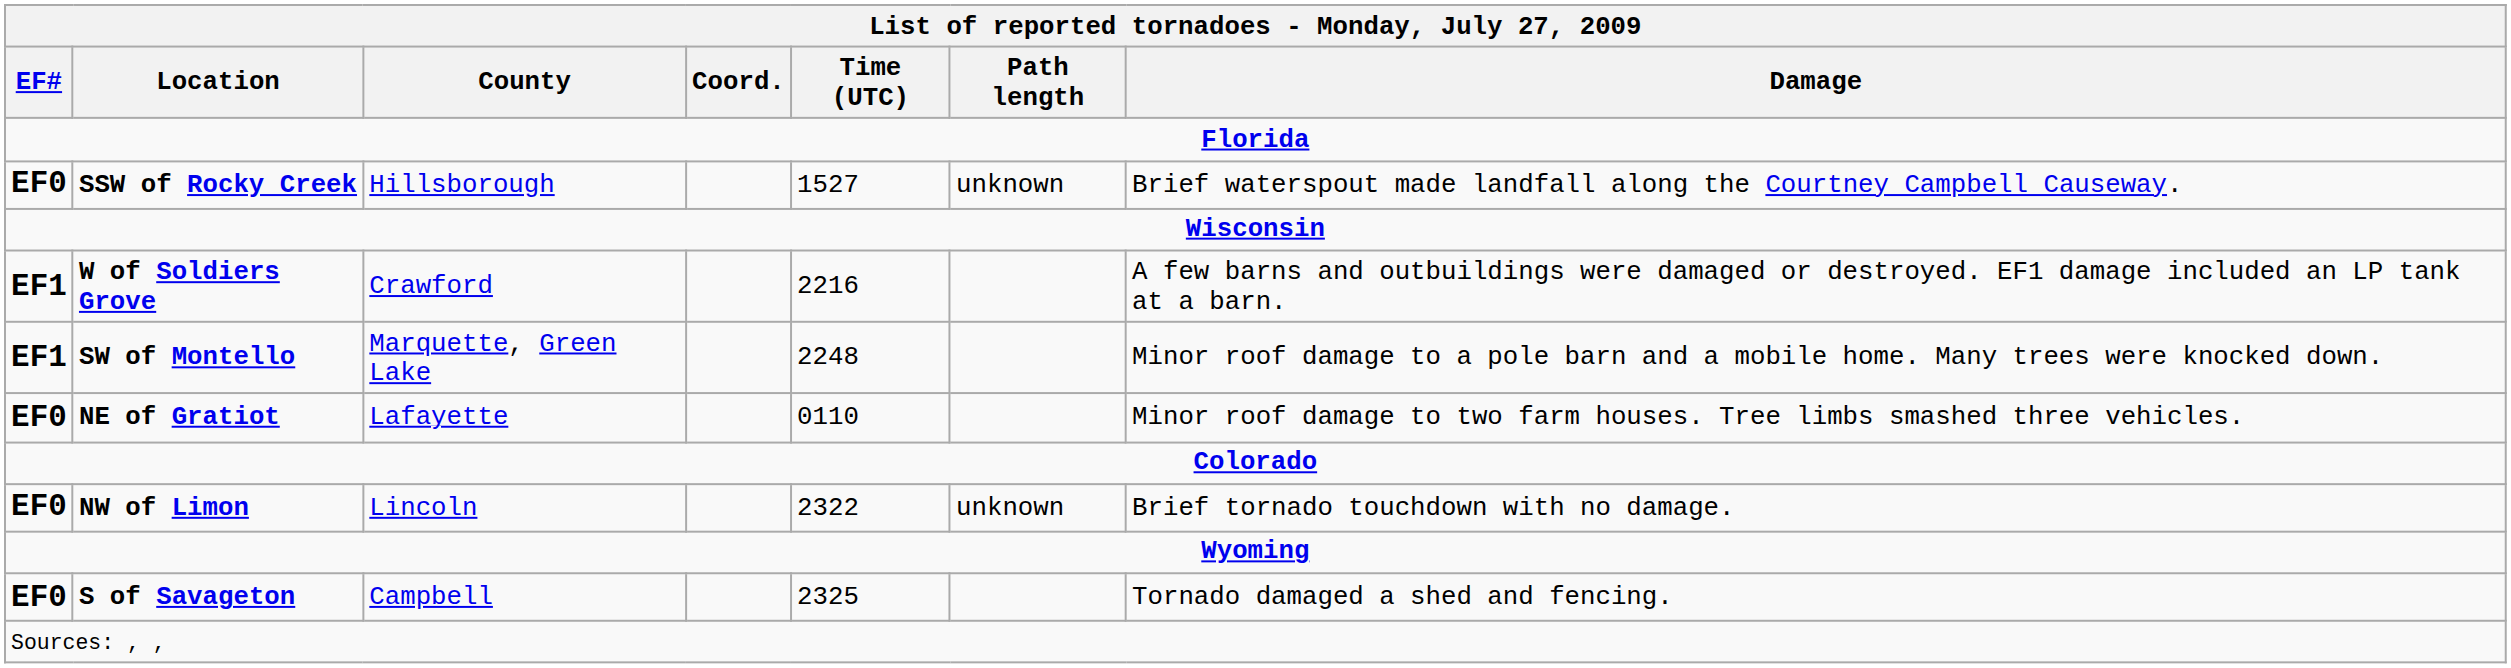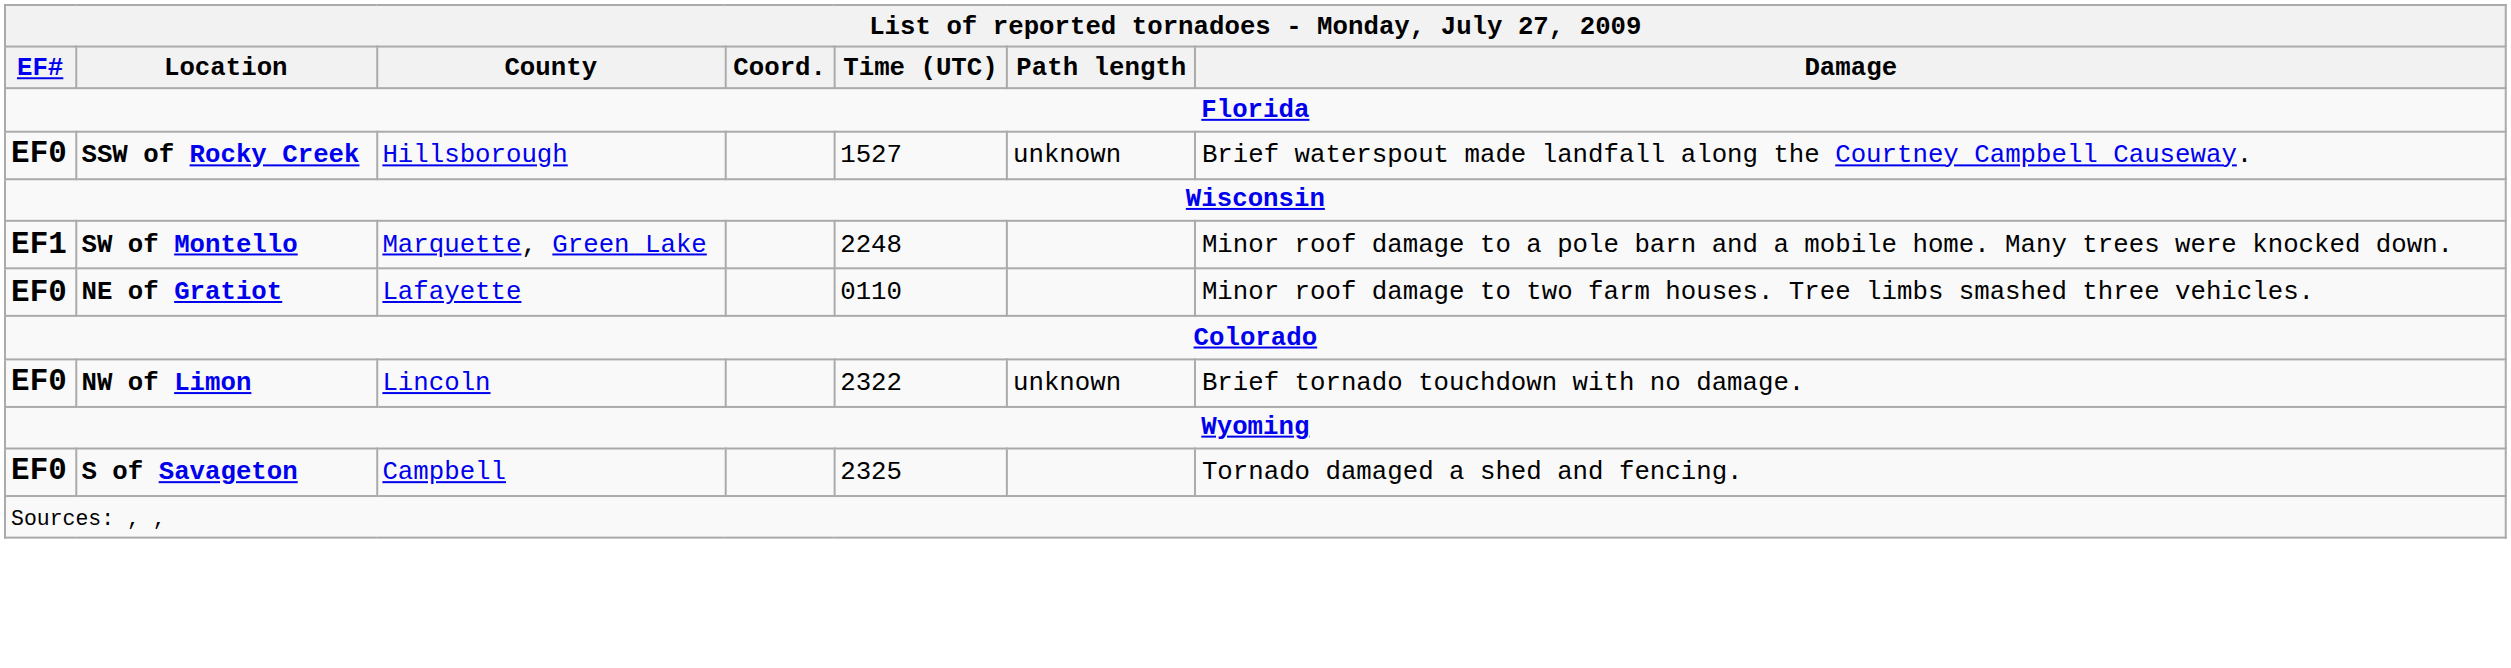- row: (179, 286)
